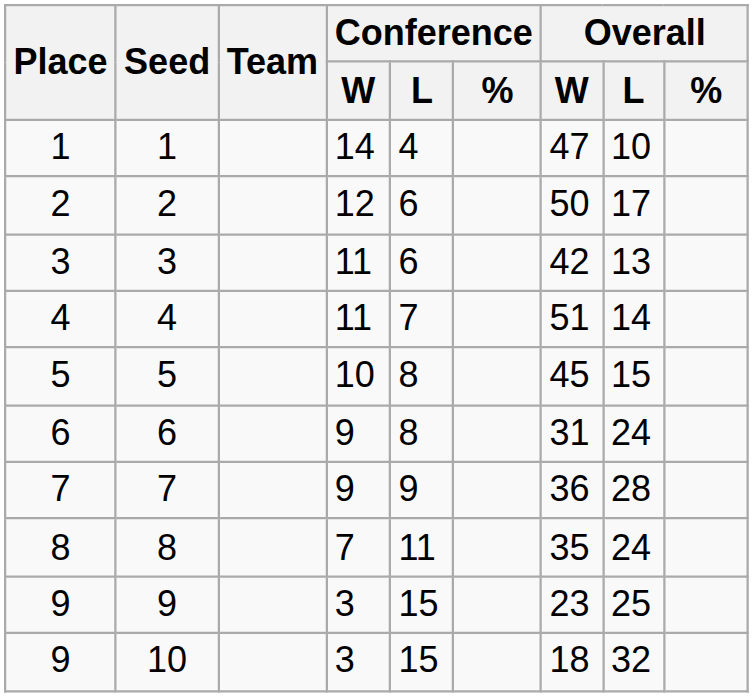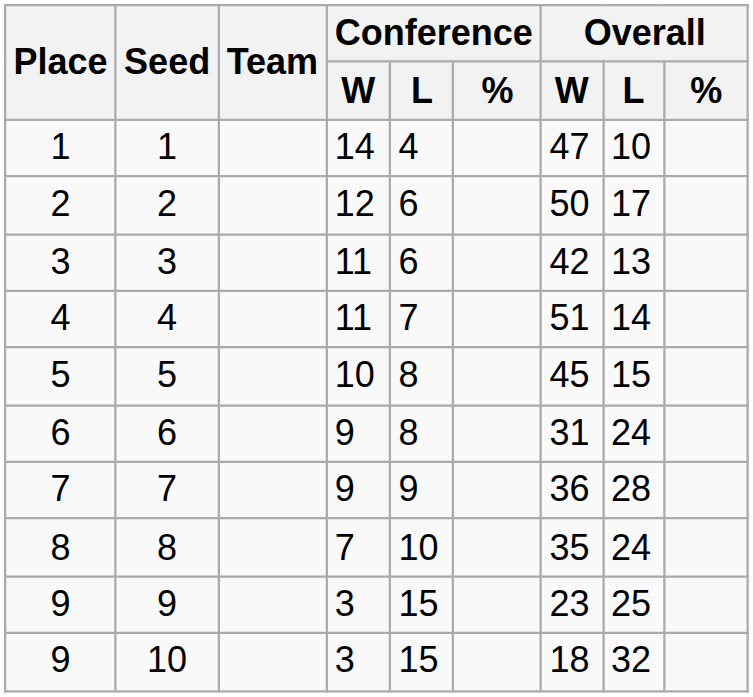(417, 546) 11 -> (419, 546) 10
